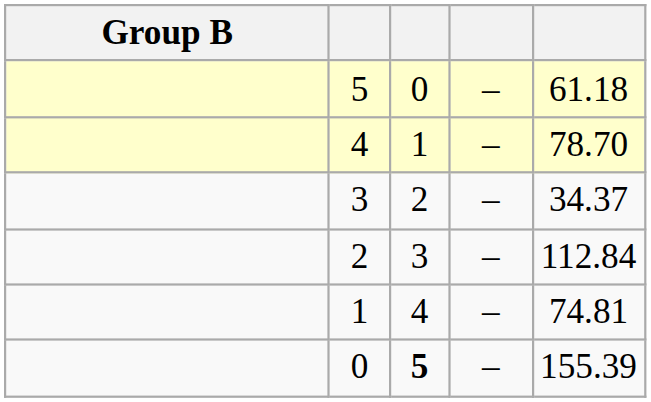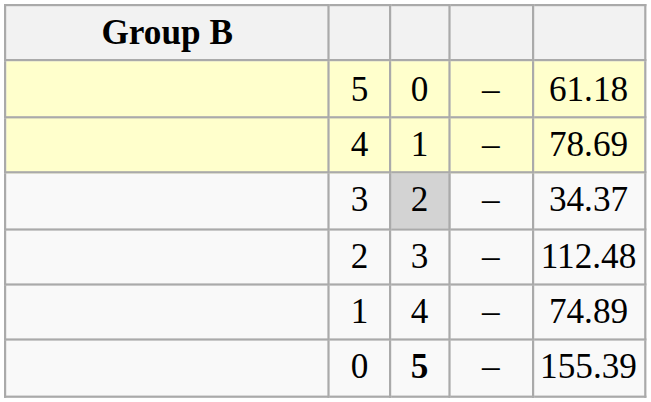(589, 144) 78.70 -> (589, 144) 78.69
(420, 199) no background -> (420, 199) lightgrey background
(589, 255) 112.84 -> (589, 255) 112.48
(589, 311) 74.81 -> (589, 311) 74.89
